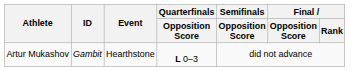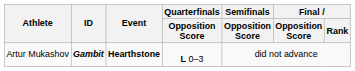(87, 55) normal -> (88, 55) bold
(130, 55) normal -> (134, 55) bold
